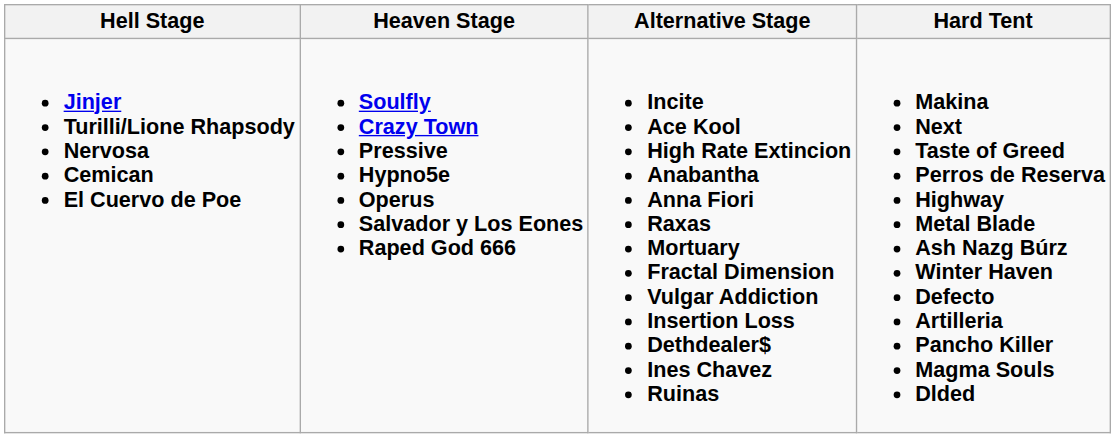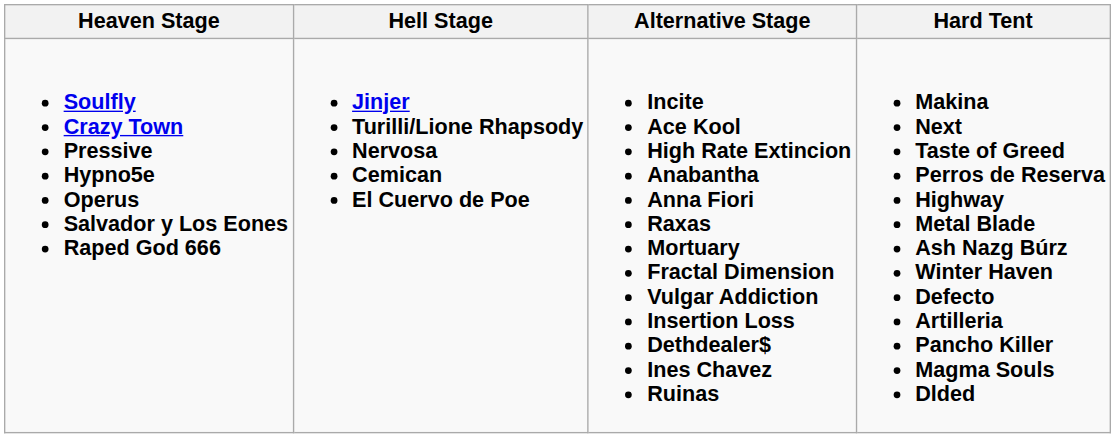columns swapped: (152, 21) <-> (444, 21)
